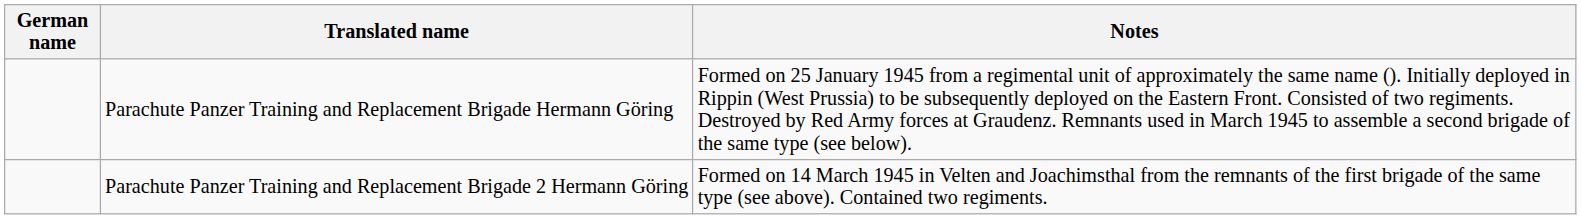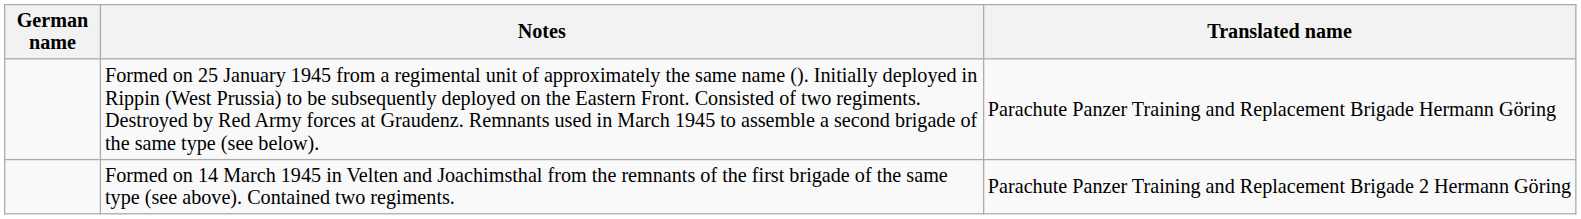columns swapped: (397, 31) <-> (1134, 31)
